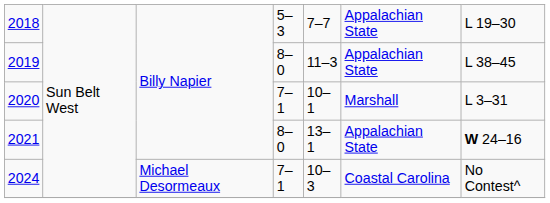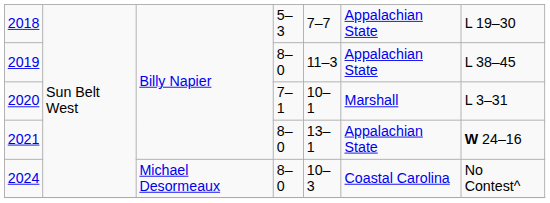(285, 178) 7–1 -> (285, 178) 8–0
